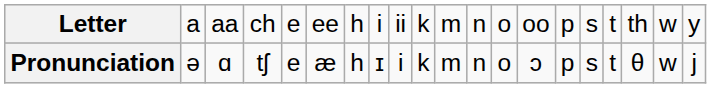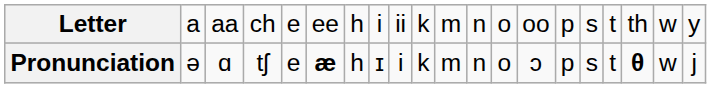(325, 62) normal -> (325, 62) bold
(638, 62) normal -> (638, 62) bold
